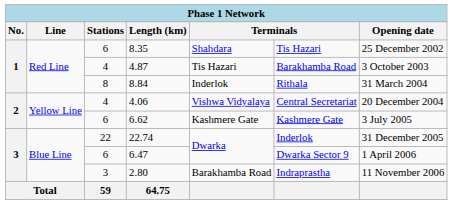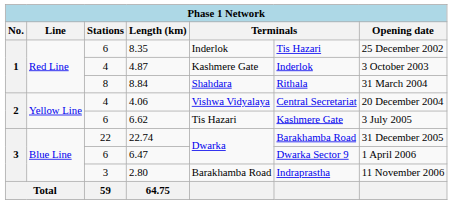(212, 48) Shahdara -> (210, 48) Inderlok
(214, 66) Tis Hazari -> (225, 66) Kashmere Gate
(316, 66) Barakhamba Road -> (295, 66) Inderlok
(210, 84) Inderlok -> (212, 84) Shahdara
(225, 119) Kashmere Gate -> (214, 119) Tis Hazari
(295, 137) Inderlok -> (316, 137) Barakhamba Road
